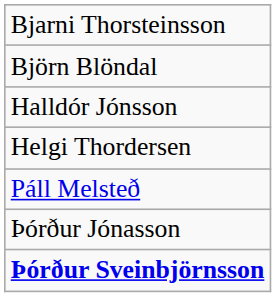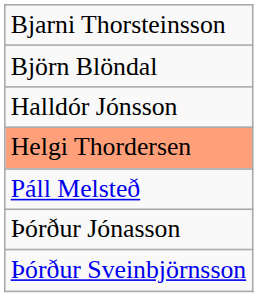(101, 147) no background -> (101, 147) lightsalmon background
(138, 270) bold -> (128, 270) normal
